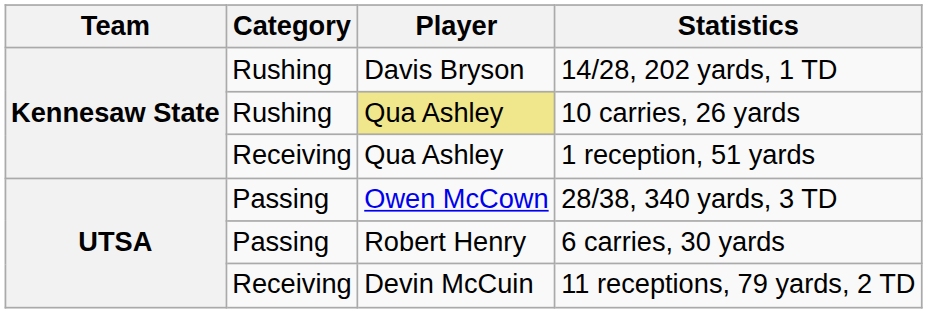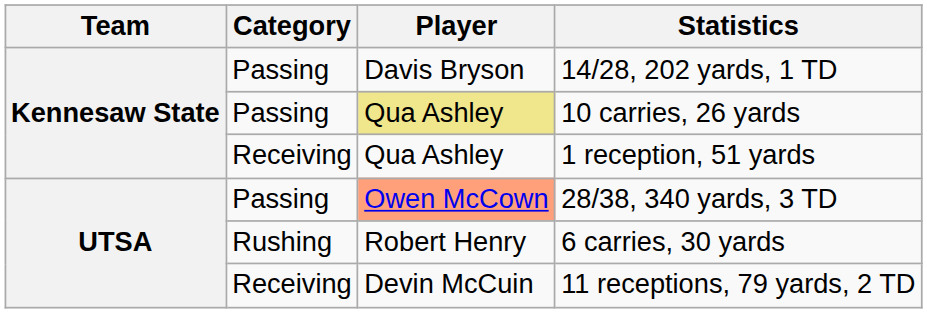(282, 69) Rushing -> (281, 69) Passing
(282, 112) Rushing -> (281, 112) Passing
(456, 198) no background -> (456, 198) lightsalmon background
(281, 241) Passing -> (282, 241) Rushing
